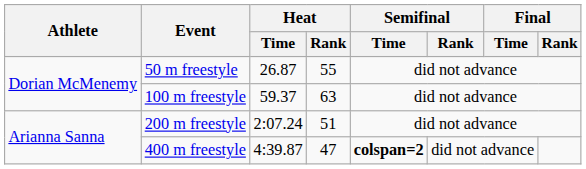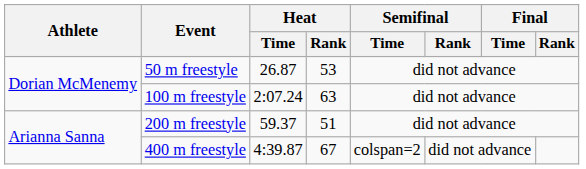(328, 70) 55 -> (328, 70) 53
(278, 97) 59.37 -> (278, 97) 2:07.24
(278, 124) 2:07.24 -> (278, 124) 59.37
(328, 151) 47 -> (328, 151) 67
(389, 151) bold -> (387, 151) normal
